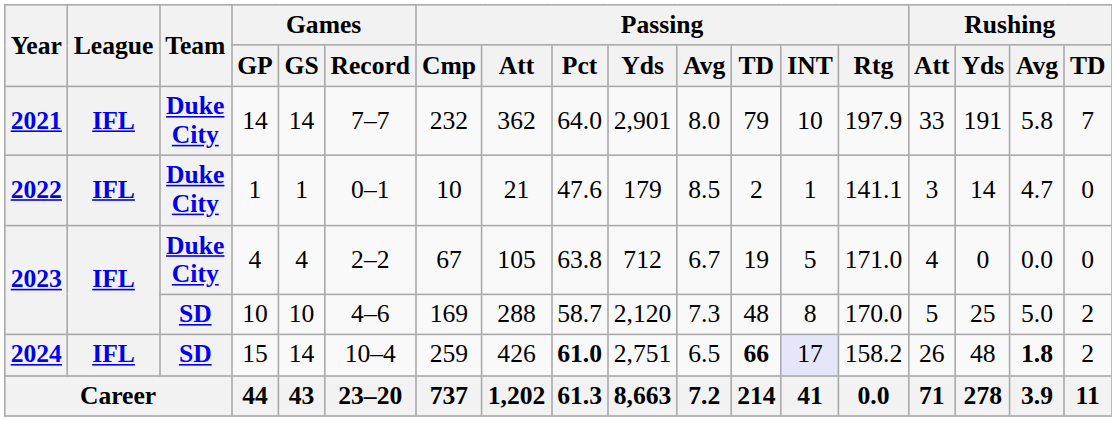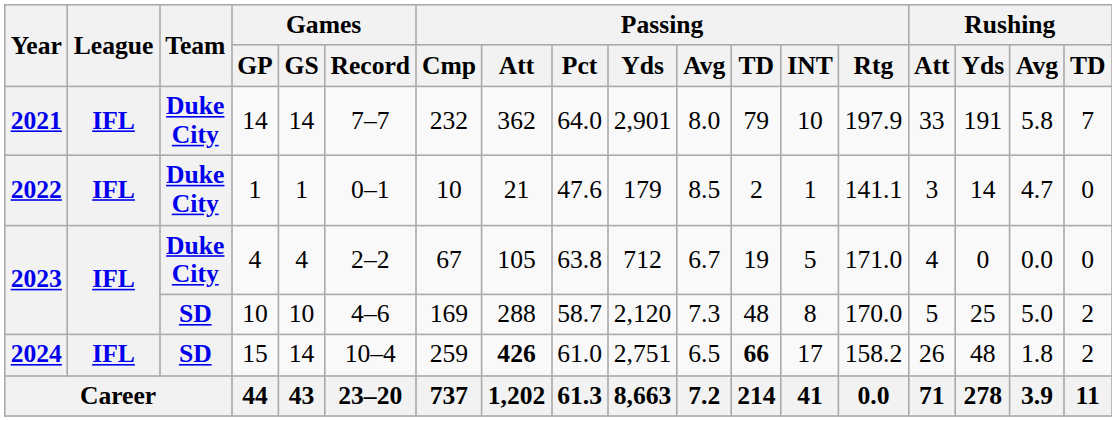(517, 354) normal -> (517, 354) bold
(580, 354) bold -> (580, 354) normal
(810, 354) lavender background -> (810, 354) no background
(1037, 354) bold -> (1037, 354) normal
